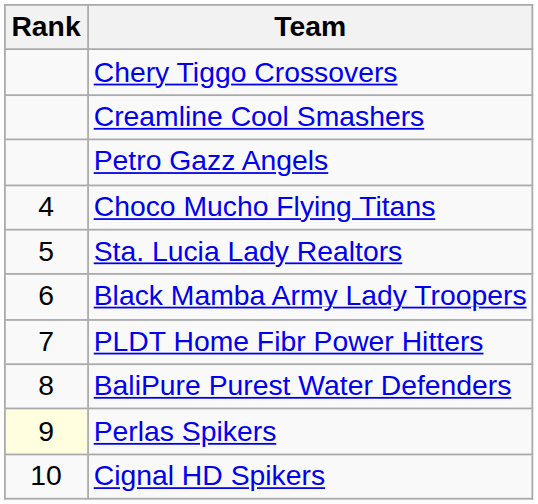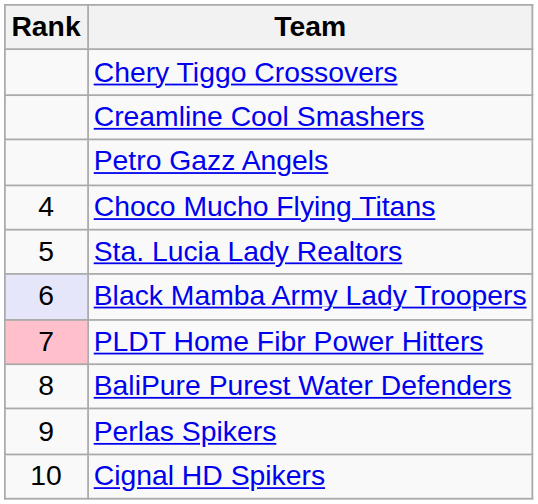(46, 296) no background -> (46, 296) lavender background
(46, 341) no background -> (46, 341) pink background
(46, 431) lightyellow background -> (46, 431) no background
